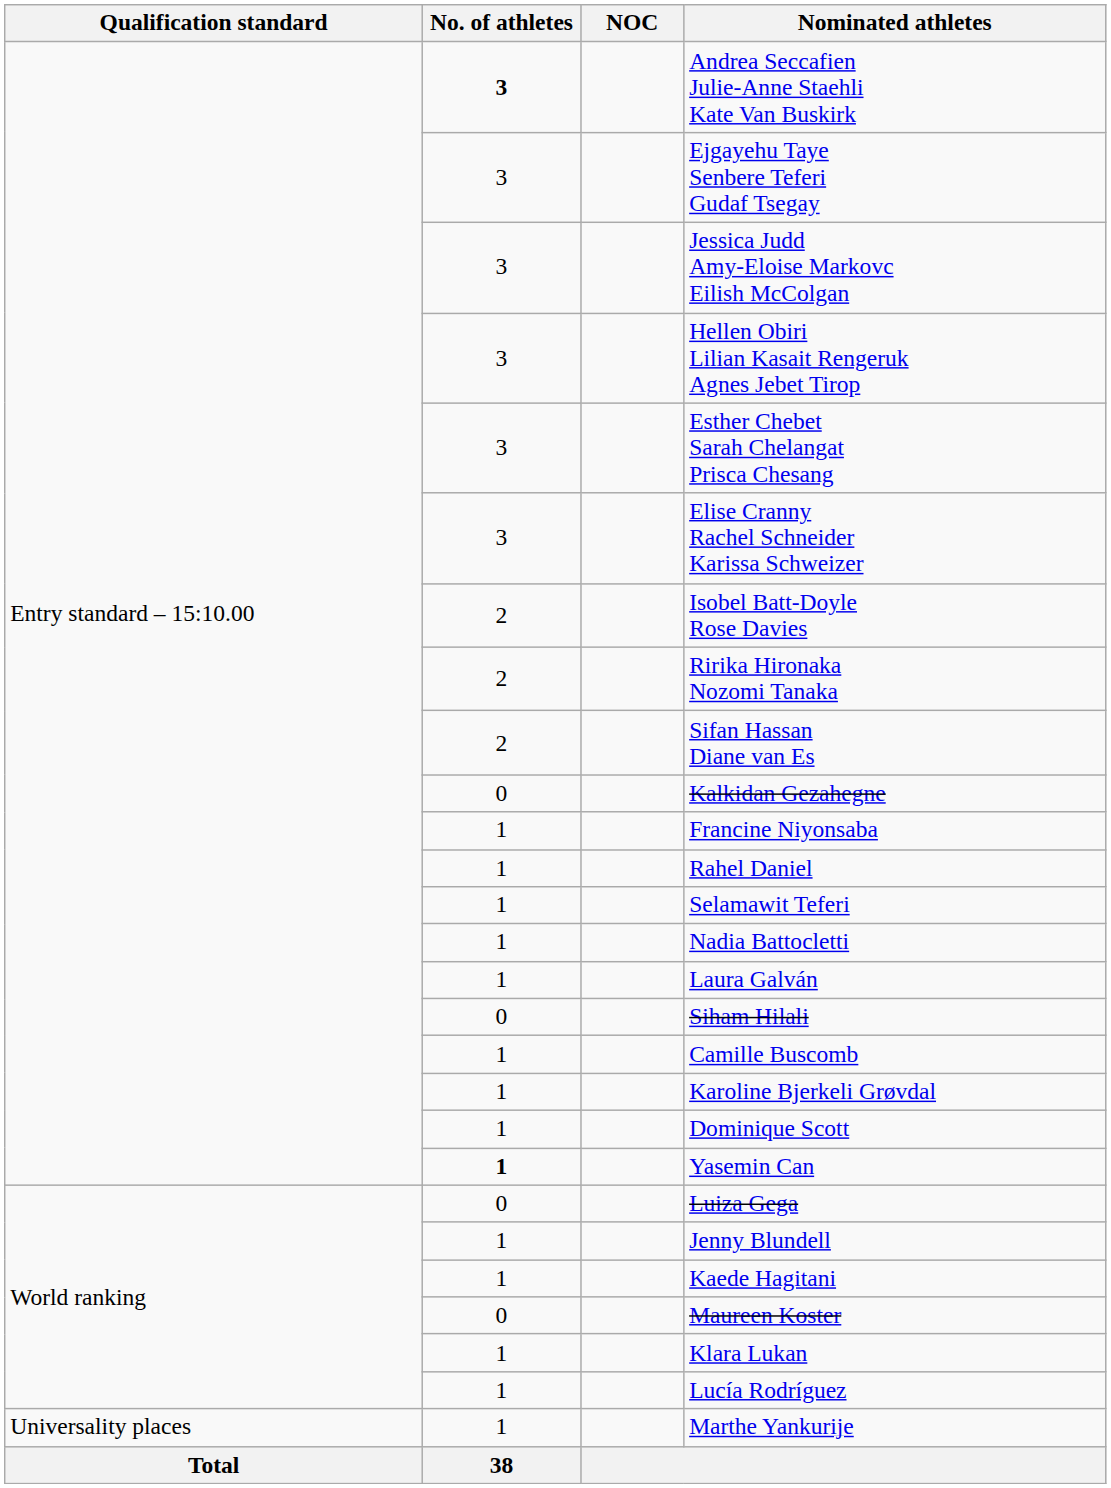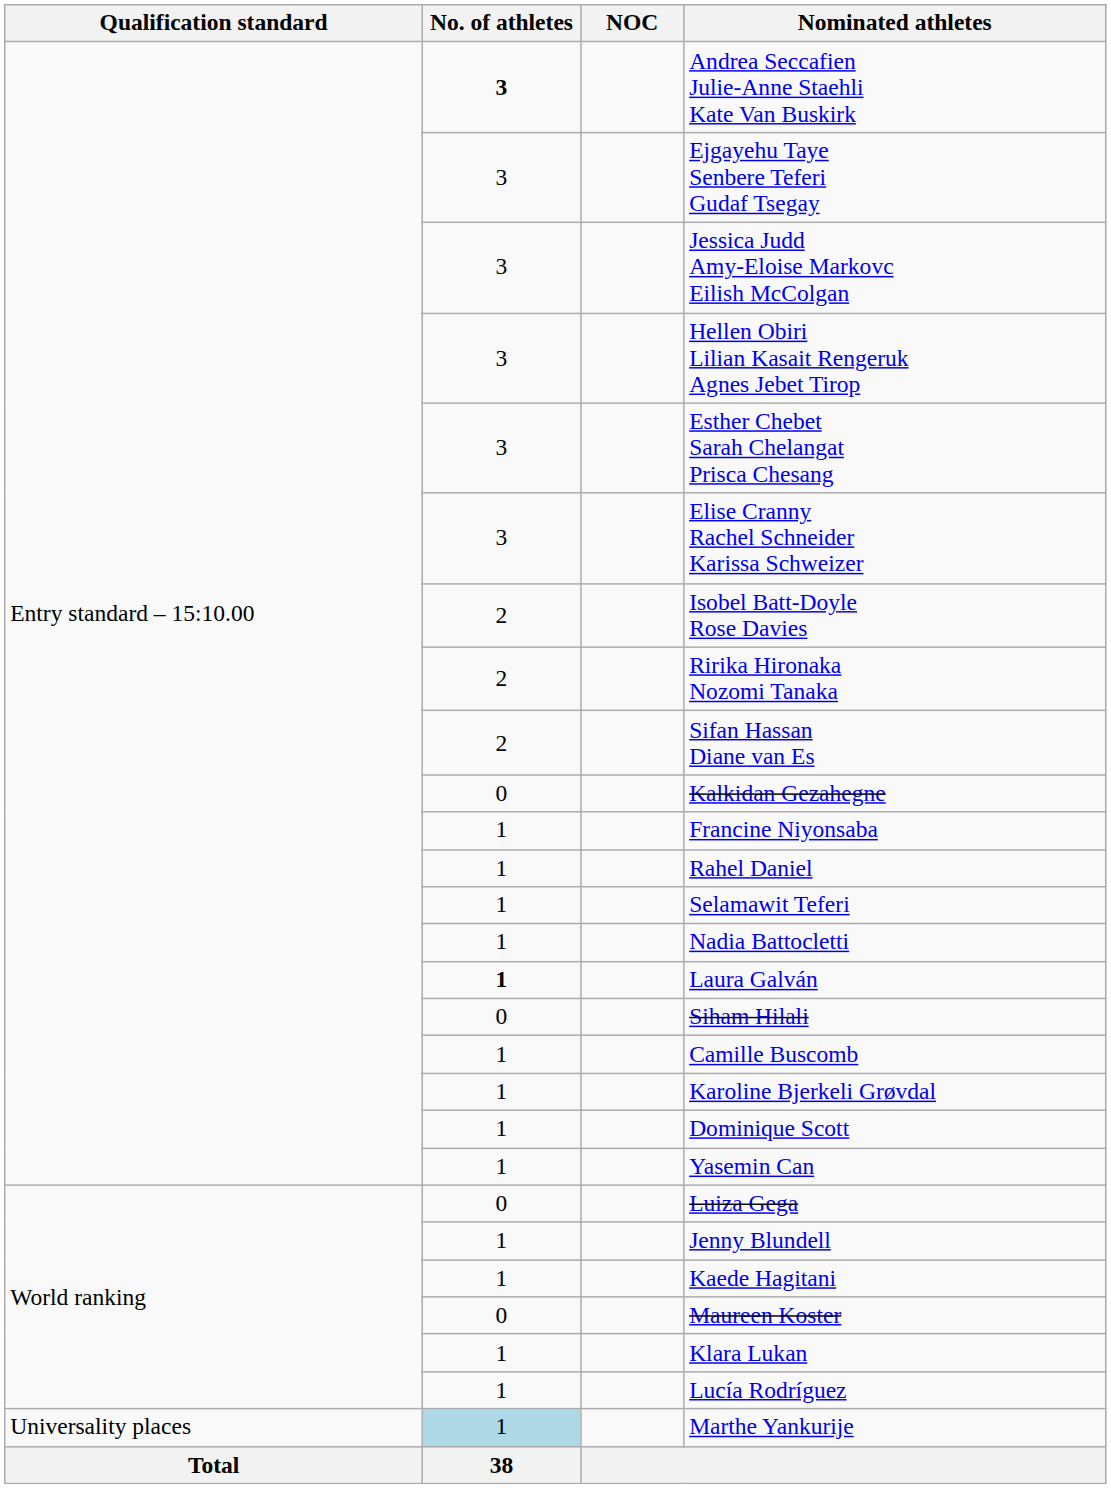(501, 979) normal -> (501, 979) bold
(501, 1166) bold -> (501, 1166) normal
(501, 1427) no background -> (501, 1427) lightblue background
